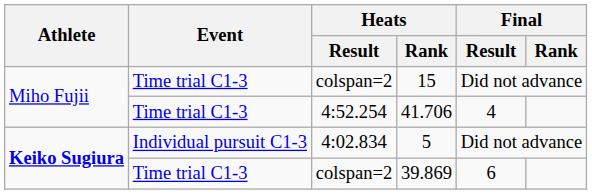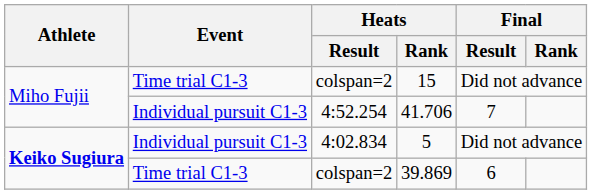(190, 112) Time trial C1-3 -> (220, 112) Individual pursuit C1-3
(491, 112) 4 -> (491, 112) 7
